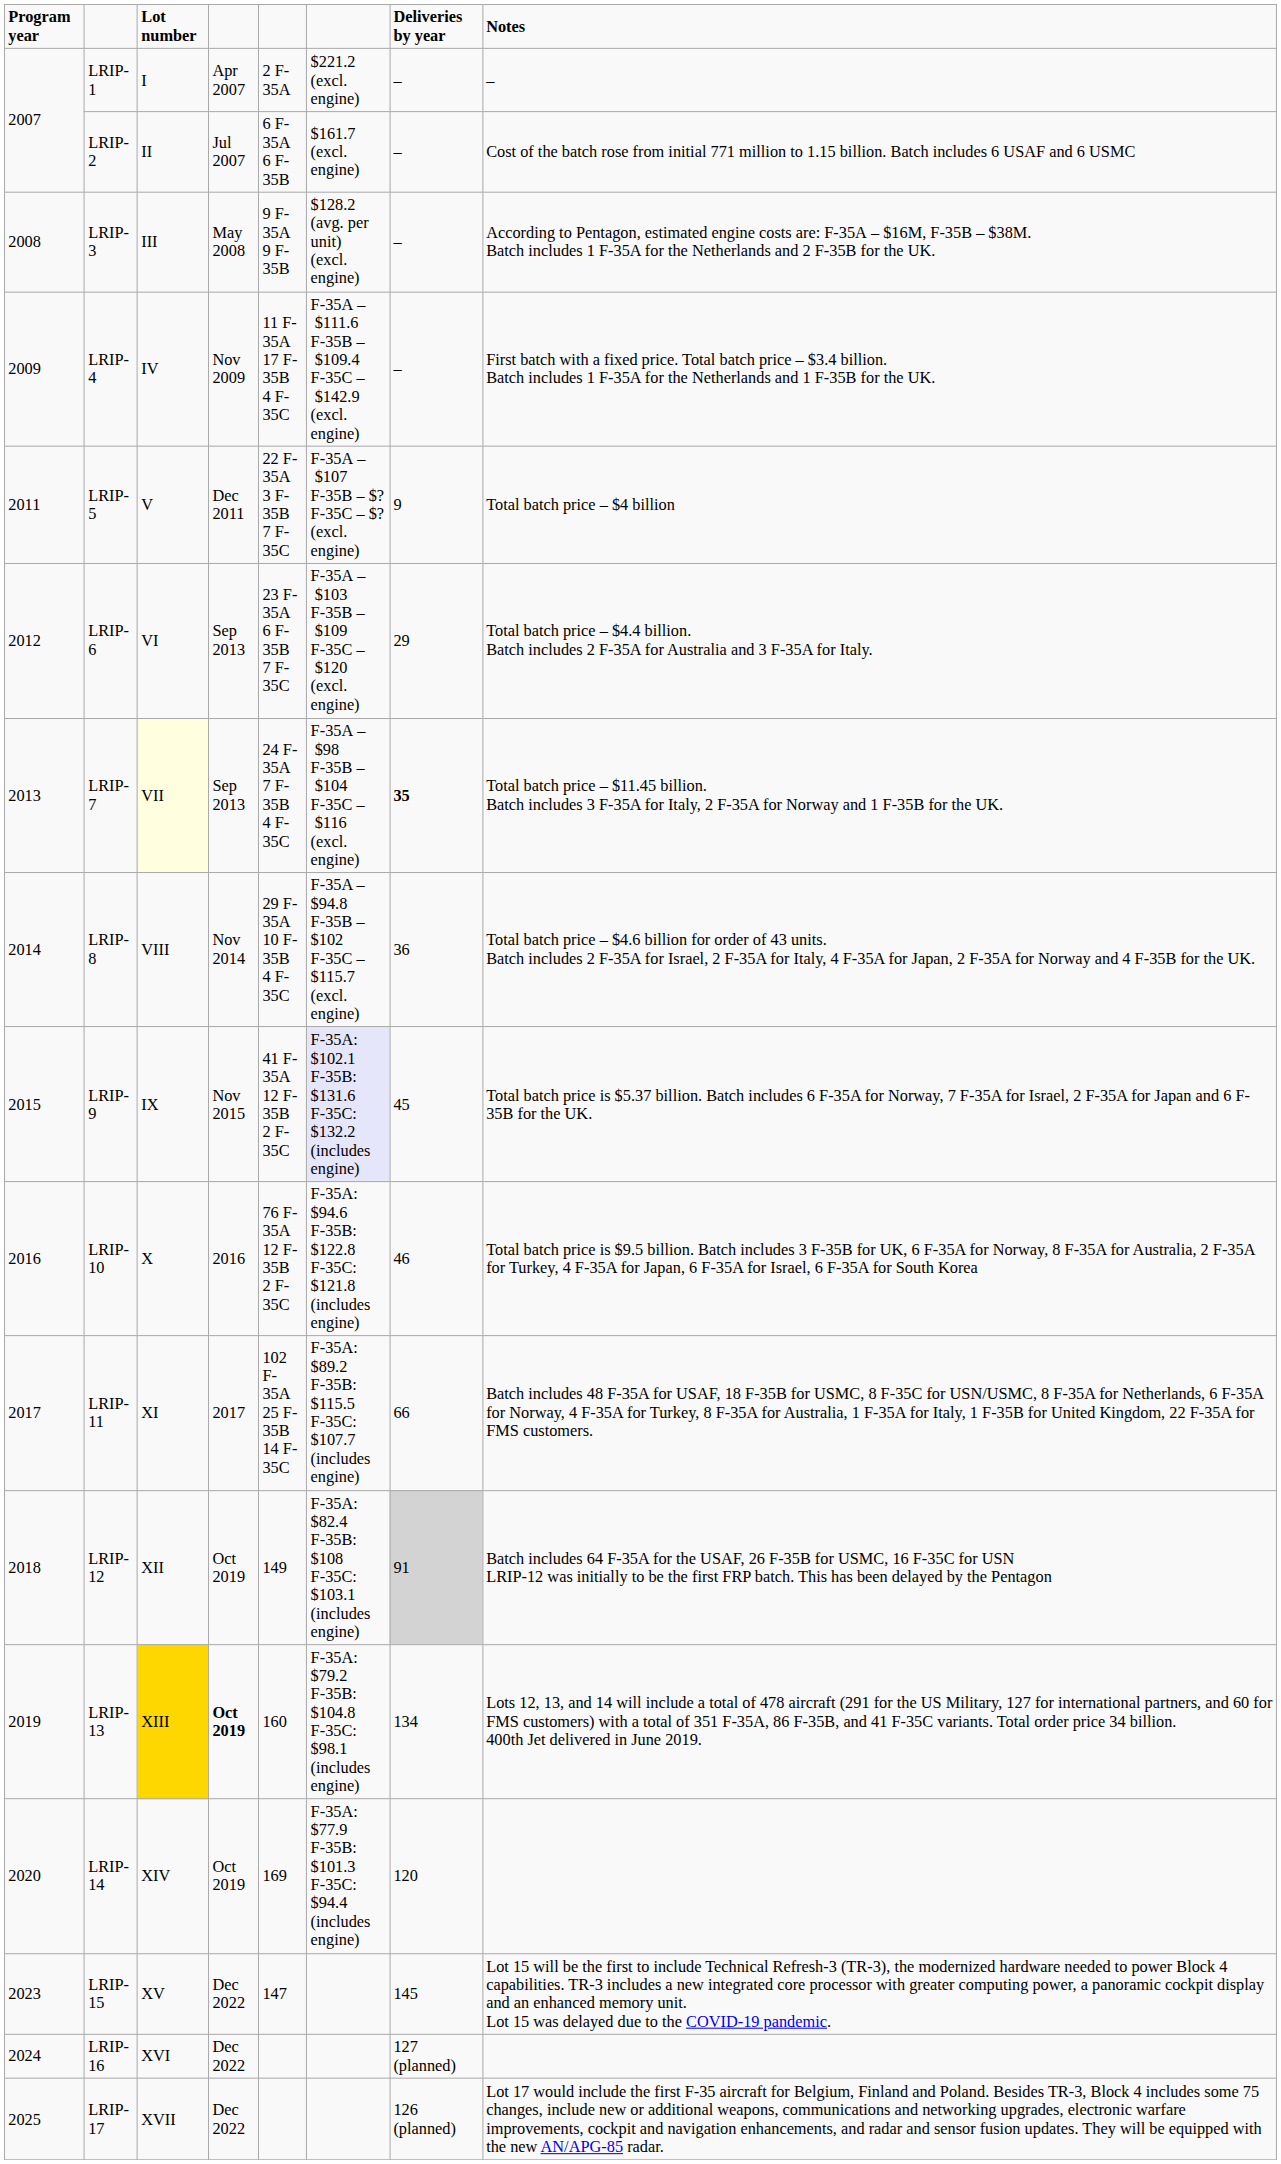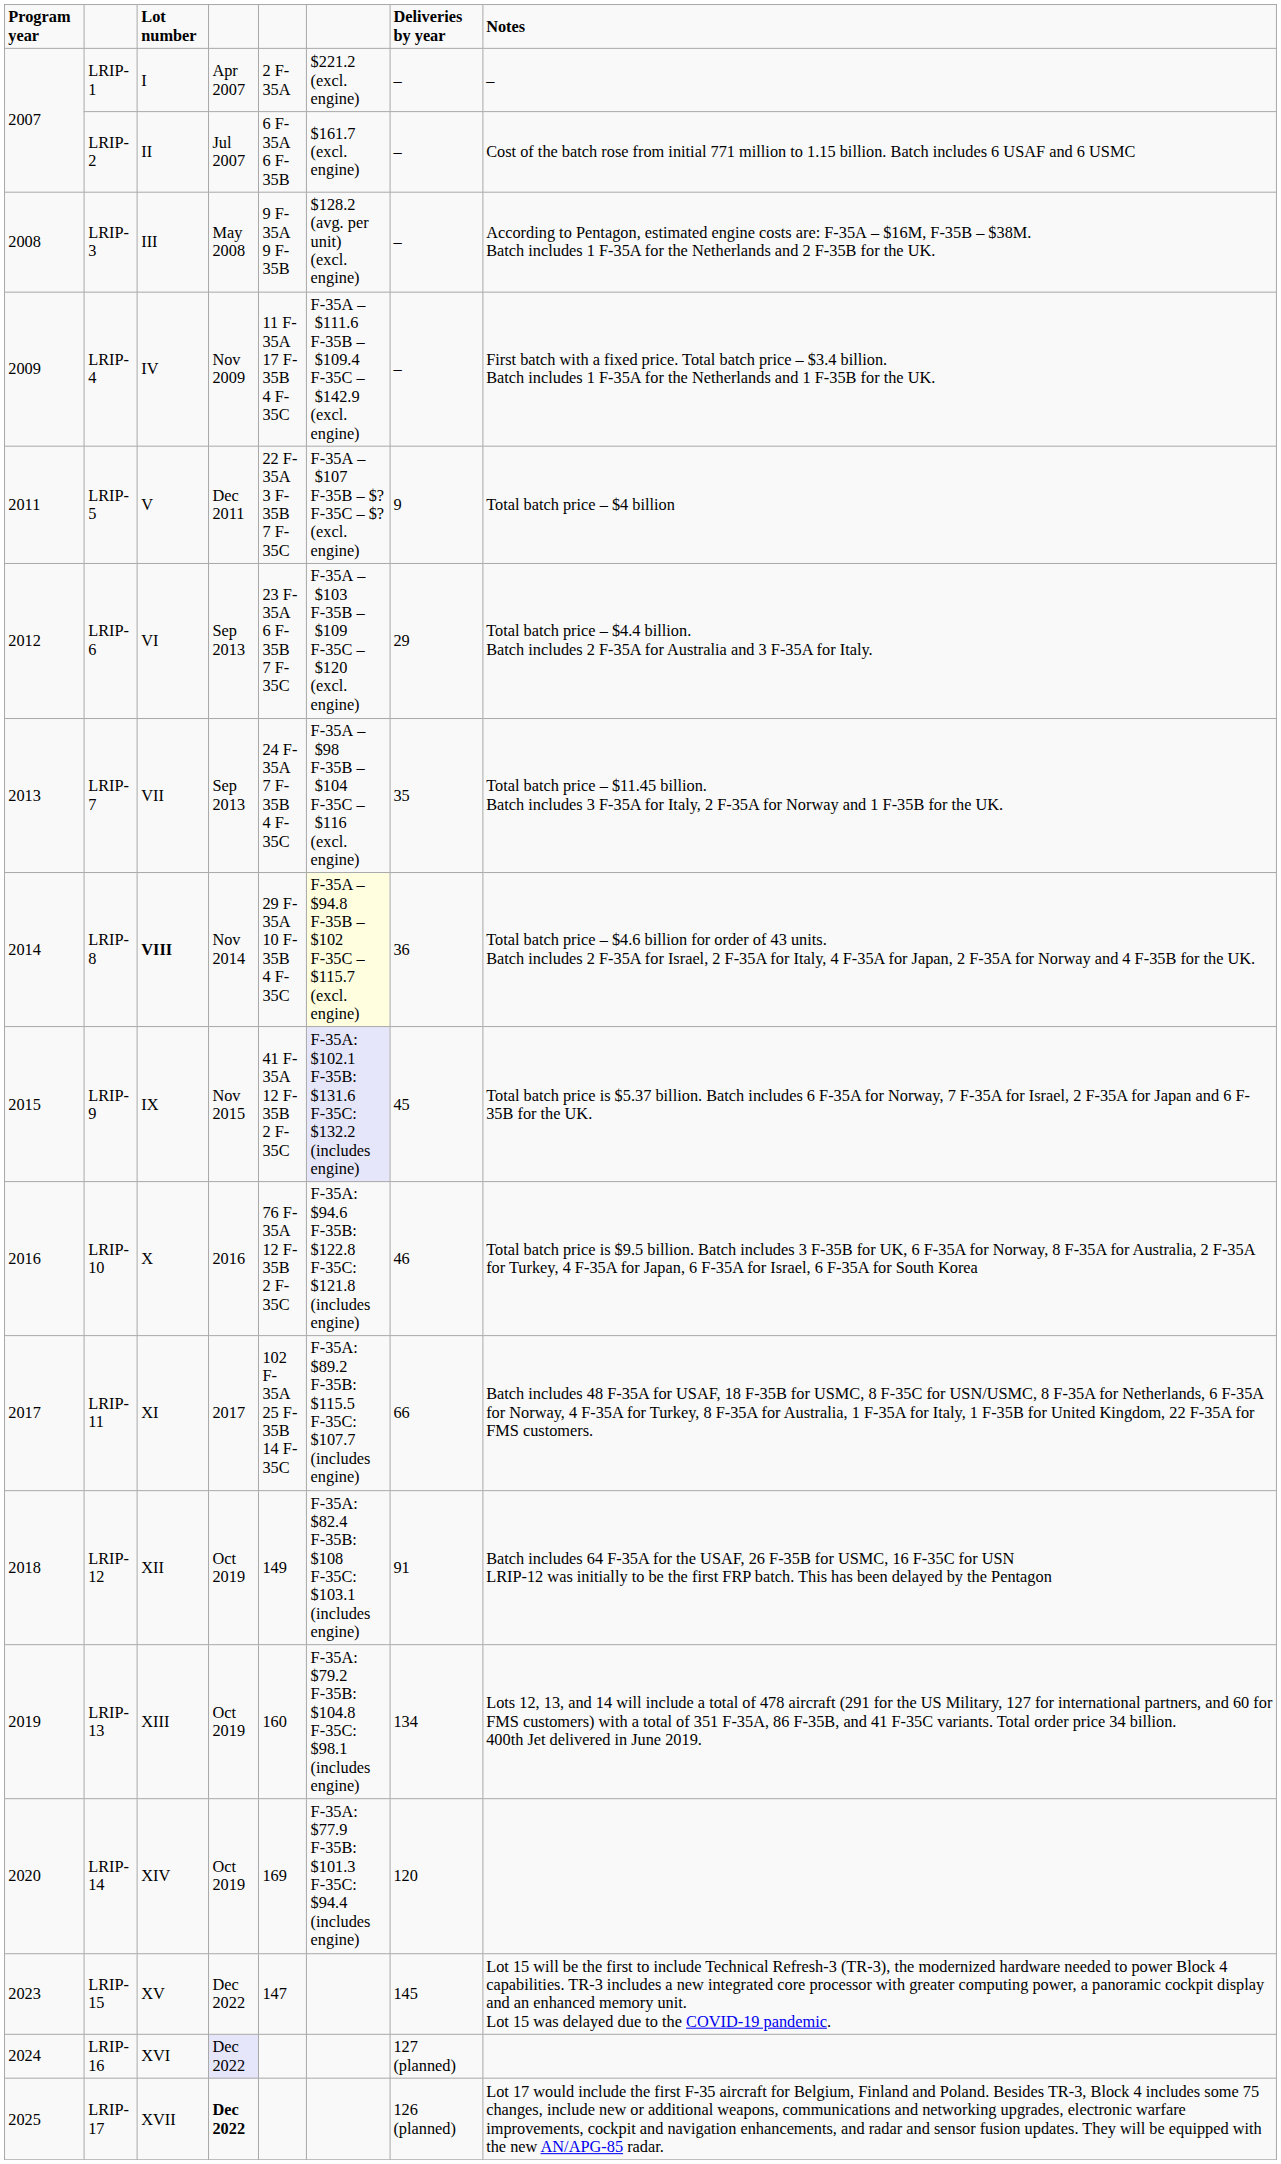(153, 795) lightyellow background -> (153, 795) no background
(402, 795) bold -> (402, 795) normal
(155, 949) normal -> (157, 949) bold
(338, 949) no background -> (338, 949) lightyellow background
(402, 1567) lightgrey background -> (402, 1567) no background
(155, 1721) gold background -> (155, 1721) no background
(229, 1721) bold -> (229, 1721) normal
(229, 2056) no background -> (229, 2056) lavender background
(229, 2119) normal -> (229, 2119) bold
